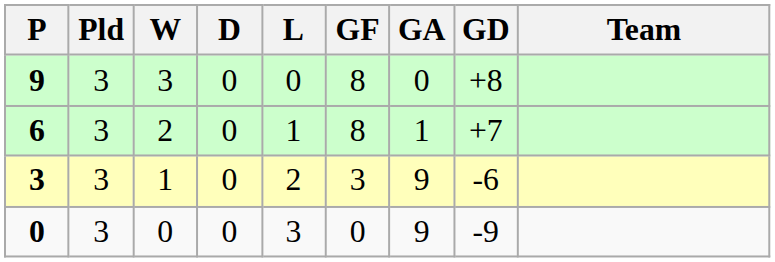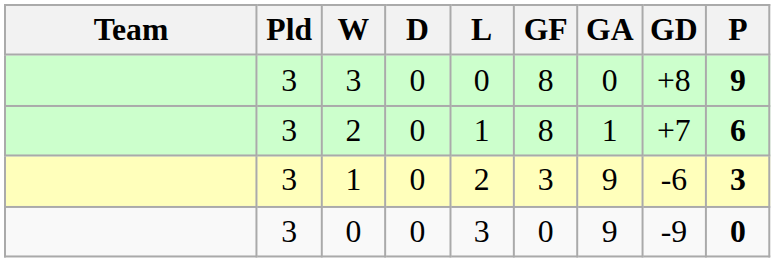columns swapped: (644, 29) <-> (37, 29)
